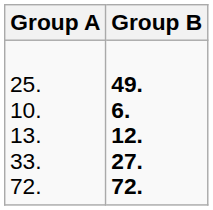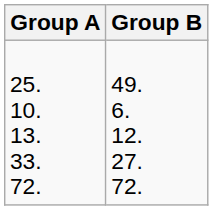(127, 135) bold -> (127, 135) normal
